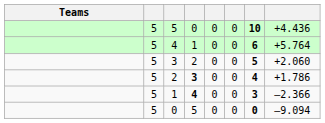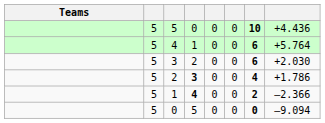(255, 61) 5 -> (255, 61) 6
(292, 61) +2.060 -> (292, 61) +2.030
(255, 94) 3 -> (255, 94) 2
